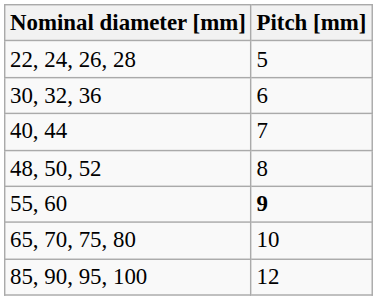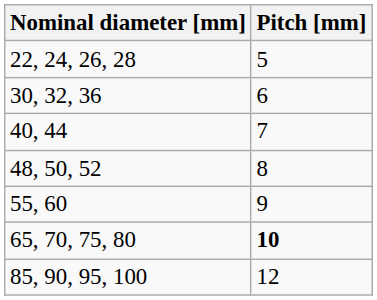(262, 204) bold -> (262, 204) normal
(268, 240) normal -> (268, 240) bold
